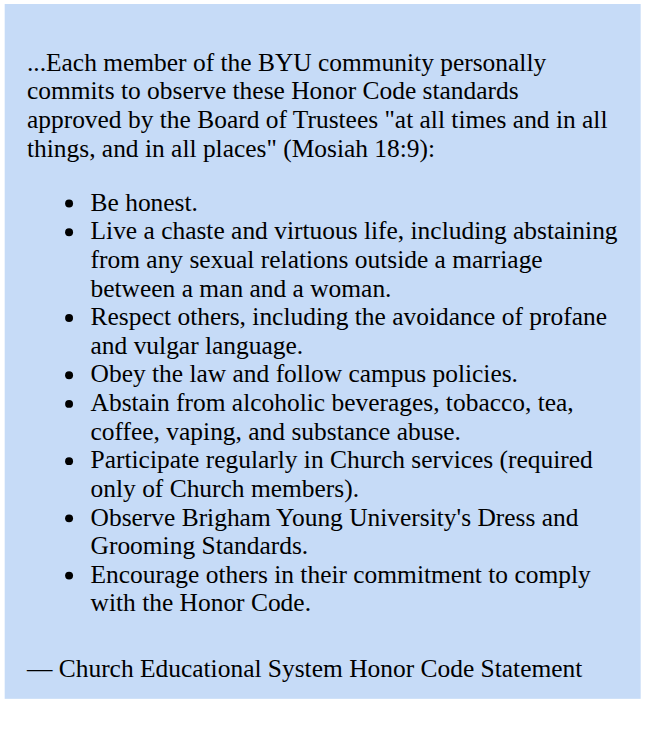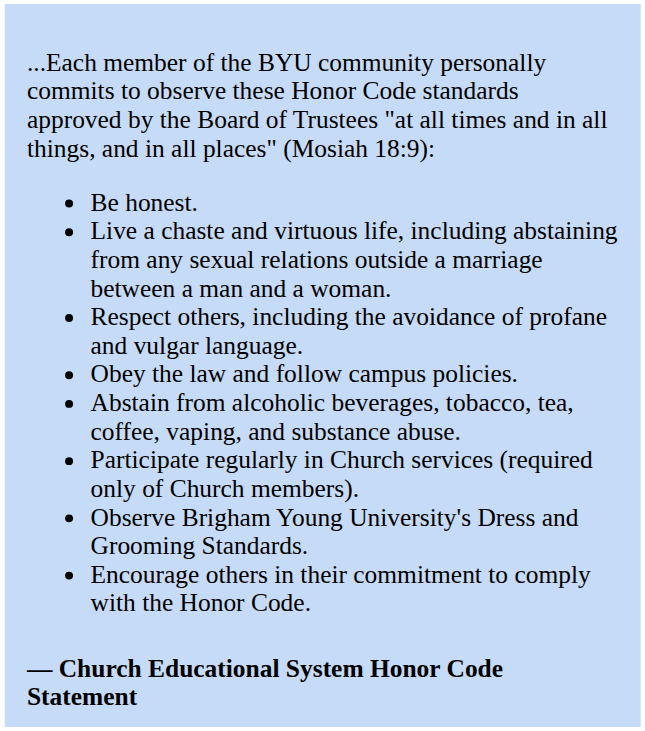(305, 668) normal -> (265, 682) bold
